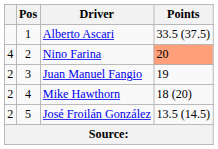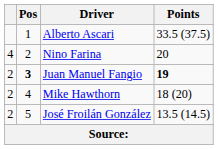(163, 54) lightsalmon background -> (163, 54) no background
(28, 74) normal -> (28, 74) bold
(163, 74) normal -> (163, 74) bold
